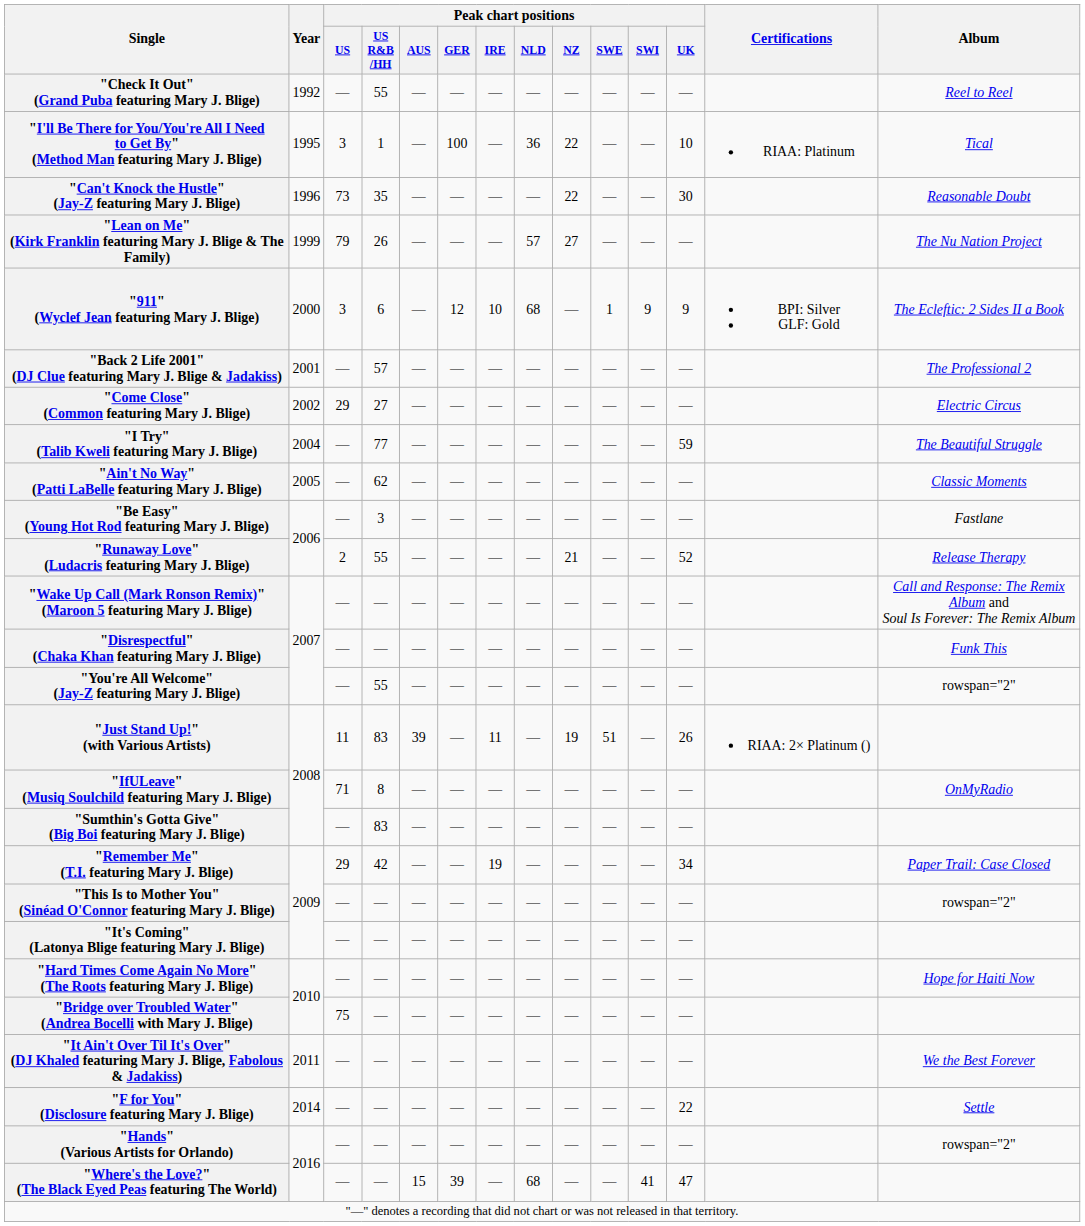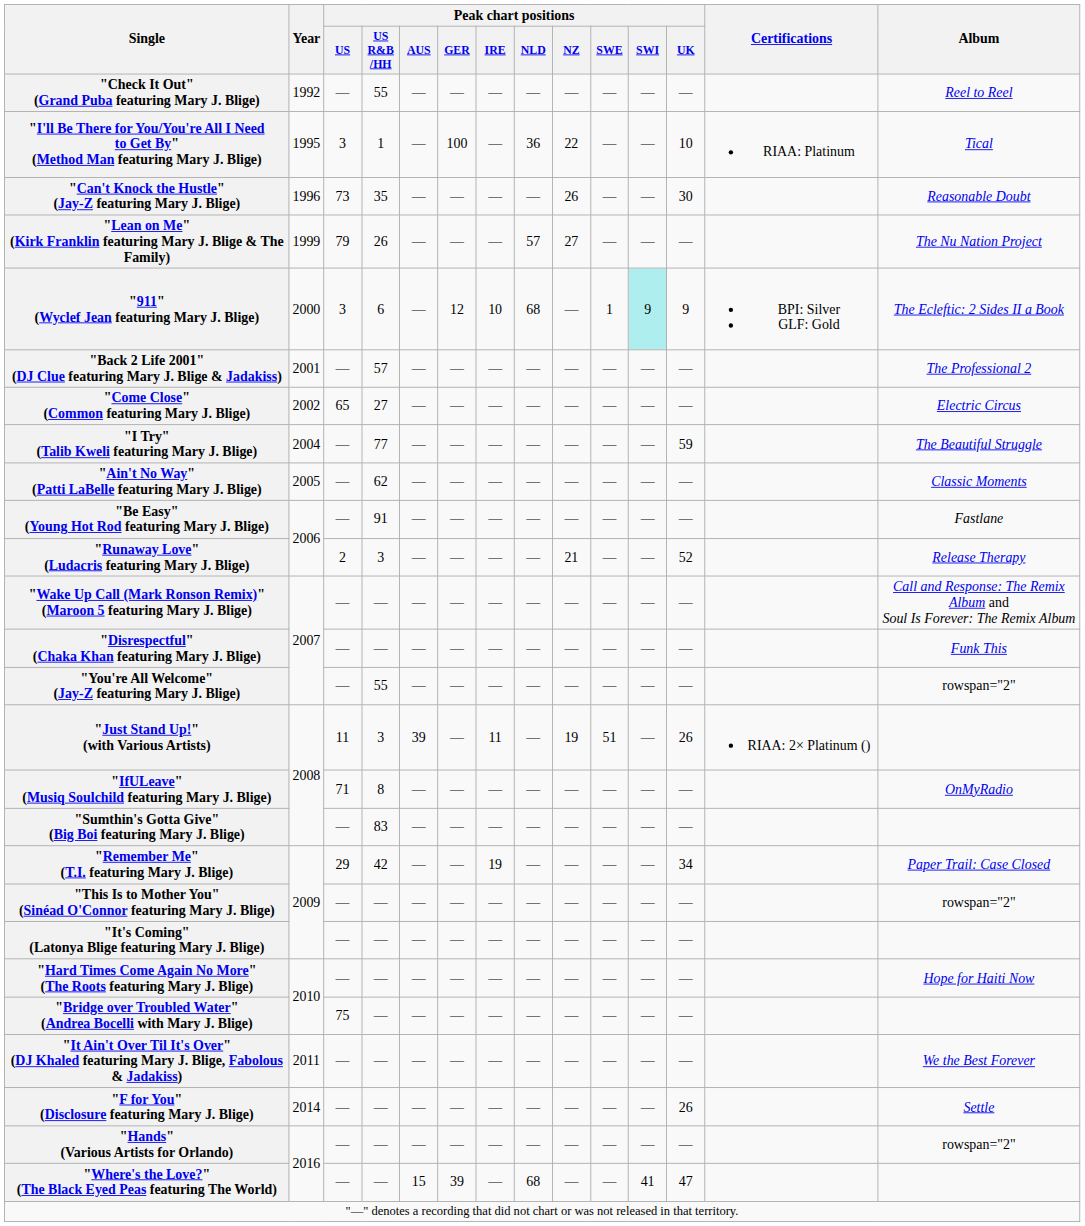(571, 196) 22 -> (571, 196) 26
(648, 308) no background -> (648, 308) paleturquoise background
(343, 406) 29 -> (343, 406) 65
(381, 519) 3 -> (381, 519) 91
(381, 557) 55 -> (381, 557) 3
(381, 737) 83 -> (381, 737) 3
(686, 1106) 22 -> (686, 1106) 26
